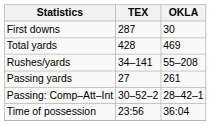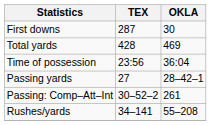rows swapped: (39, 62) <-> (51, 112)
(172, 79) 261 -> (183, 79) 28–42–1
(183, 95) 28–42–1 -> (172, 95) 261
